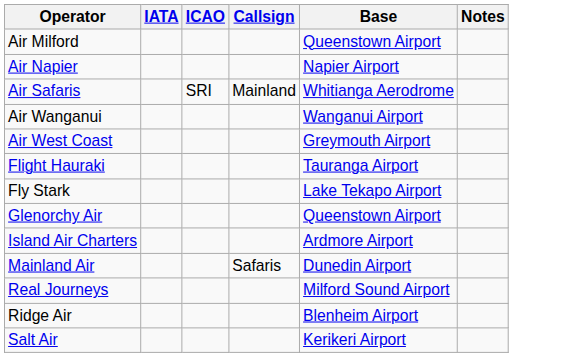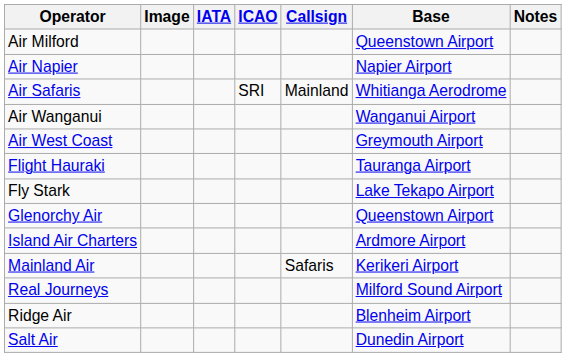+ column: (167, 16)
(357, 265) Dunedin Airport -> (407, 265) Kerikeri Airport
(354, 340) Kerikeri Airport -> (410, 340) Dunedin Airport
